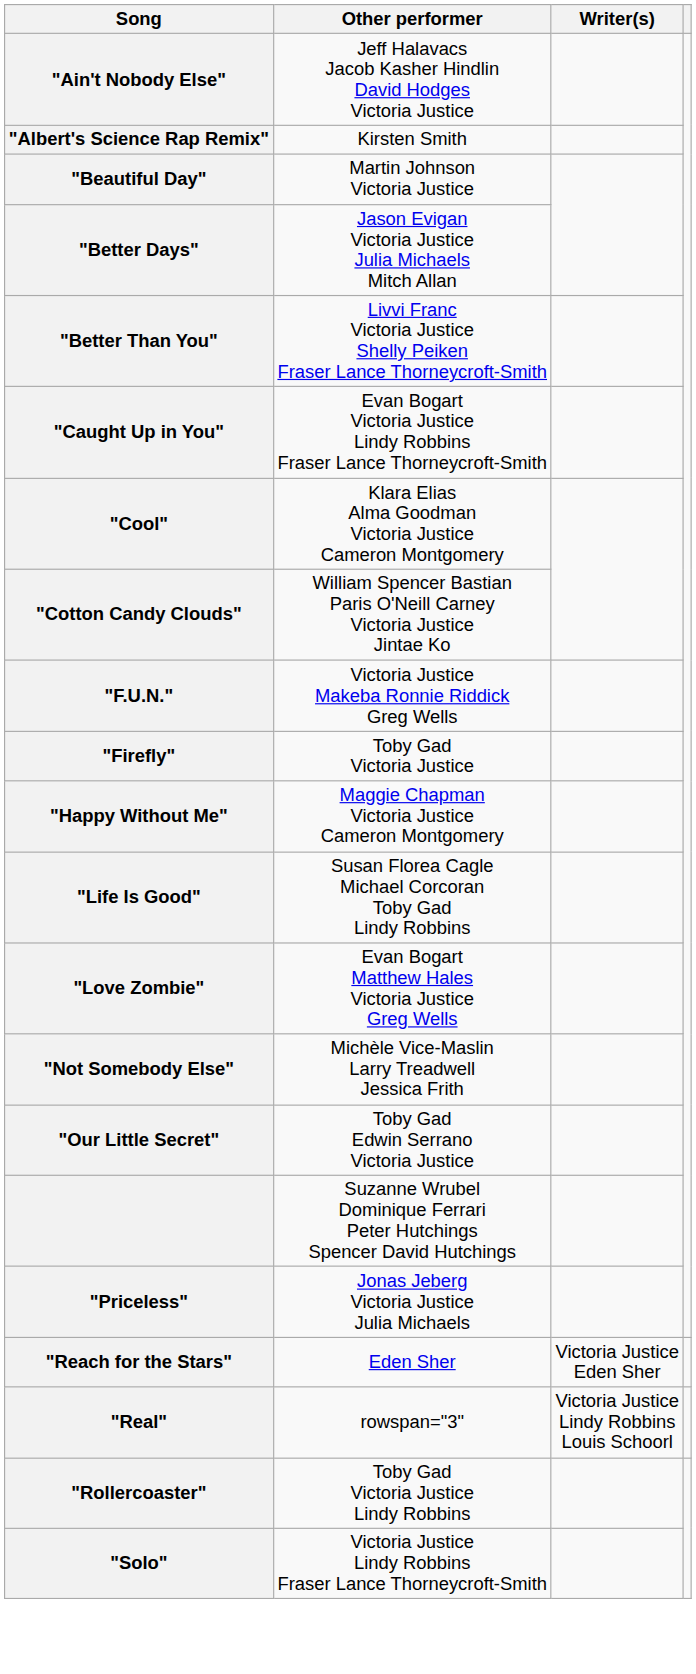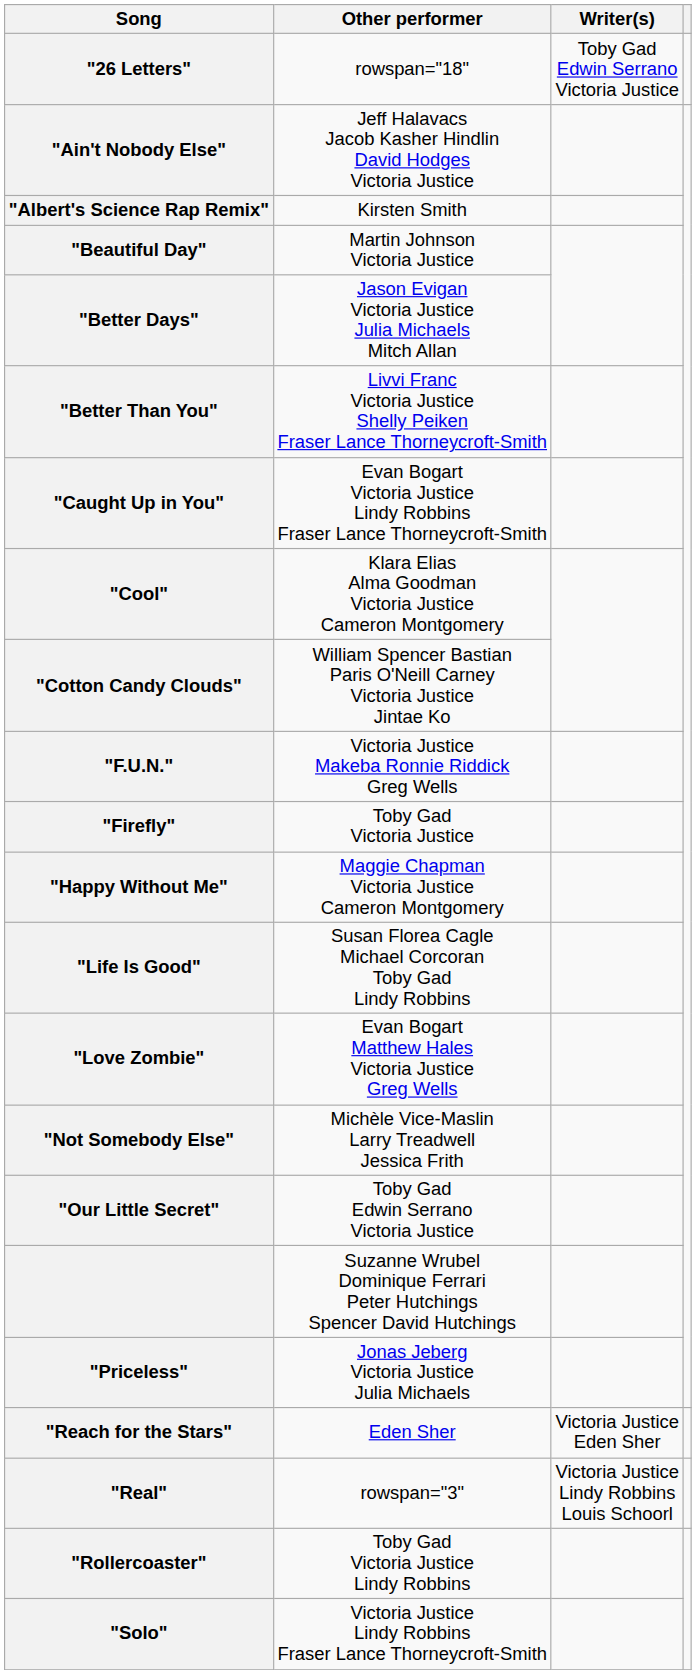+ row: (139, 68)
